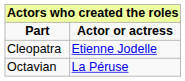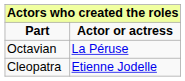rows swapped: (34, 49) <-> (32, 67)
